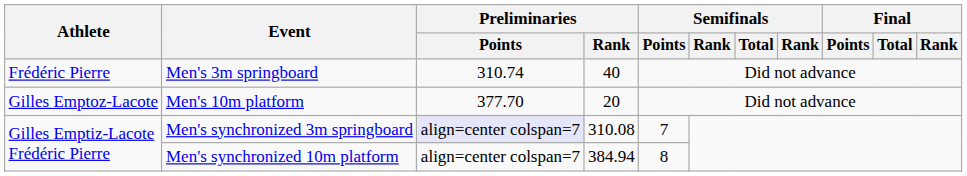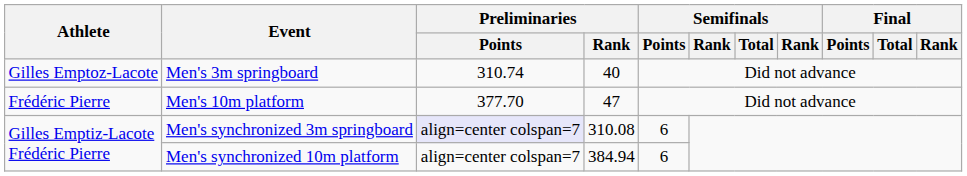(59, 73) Frédéric Pierre -> (83, 73) Gilles Emptoz-Lacote
(83, 101) Gilles Emptoz-Lacote -> (59, 101) Frédéric Pierre
(611, 101) 20 -> (611, 101) 47
(664, 129) 7 -> (664, 129) 6
(664, 157) 8 -> (664, 157) 6
